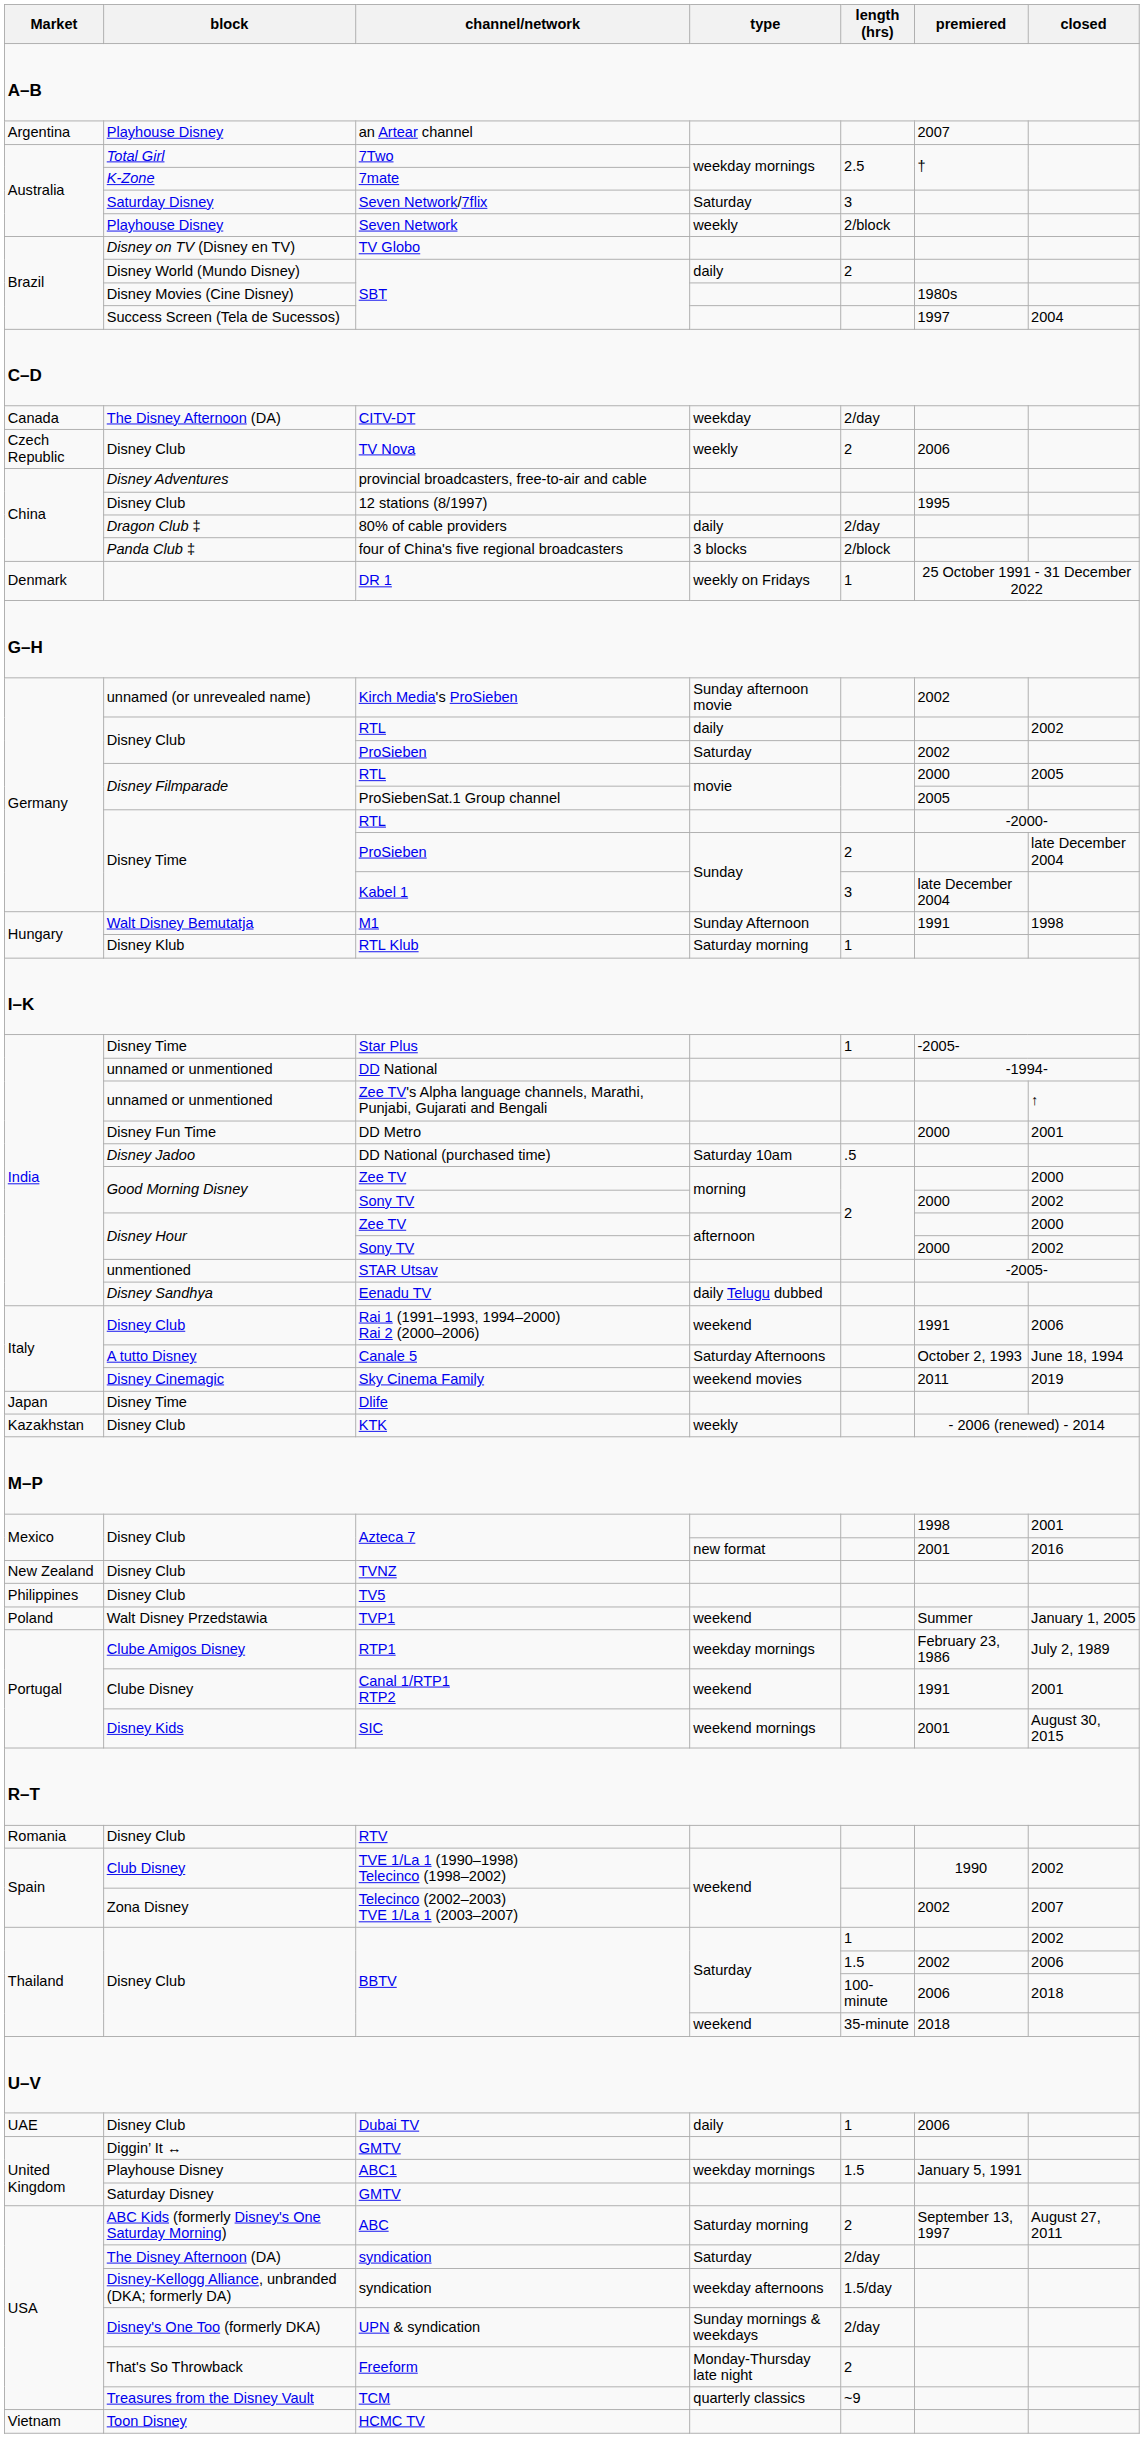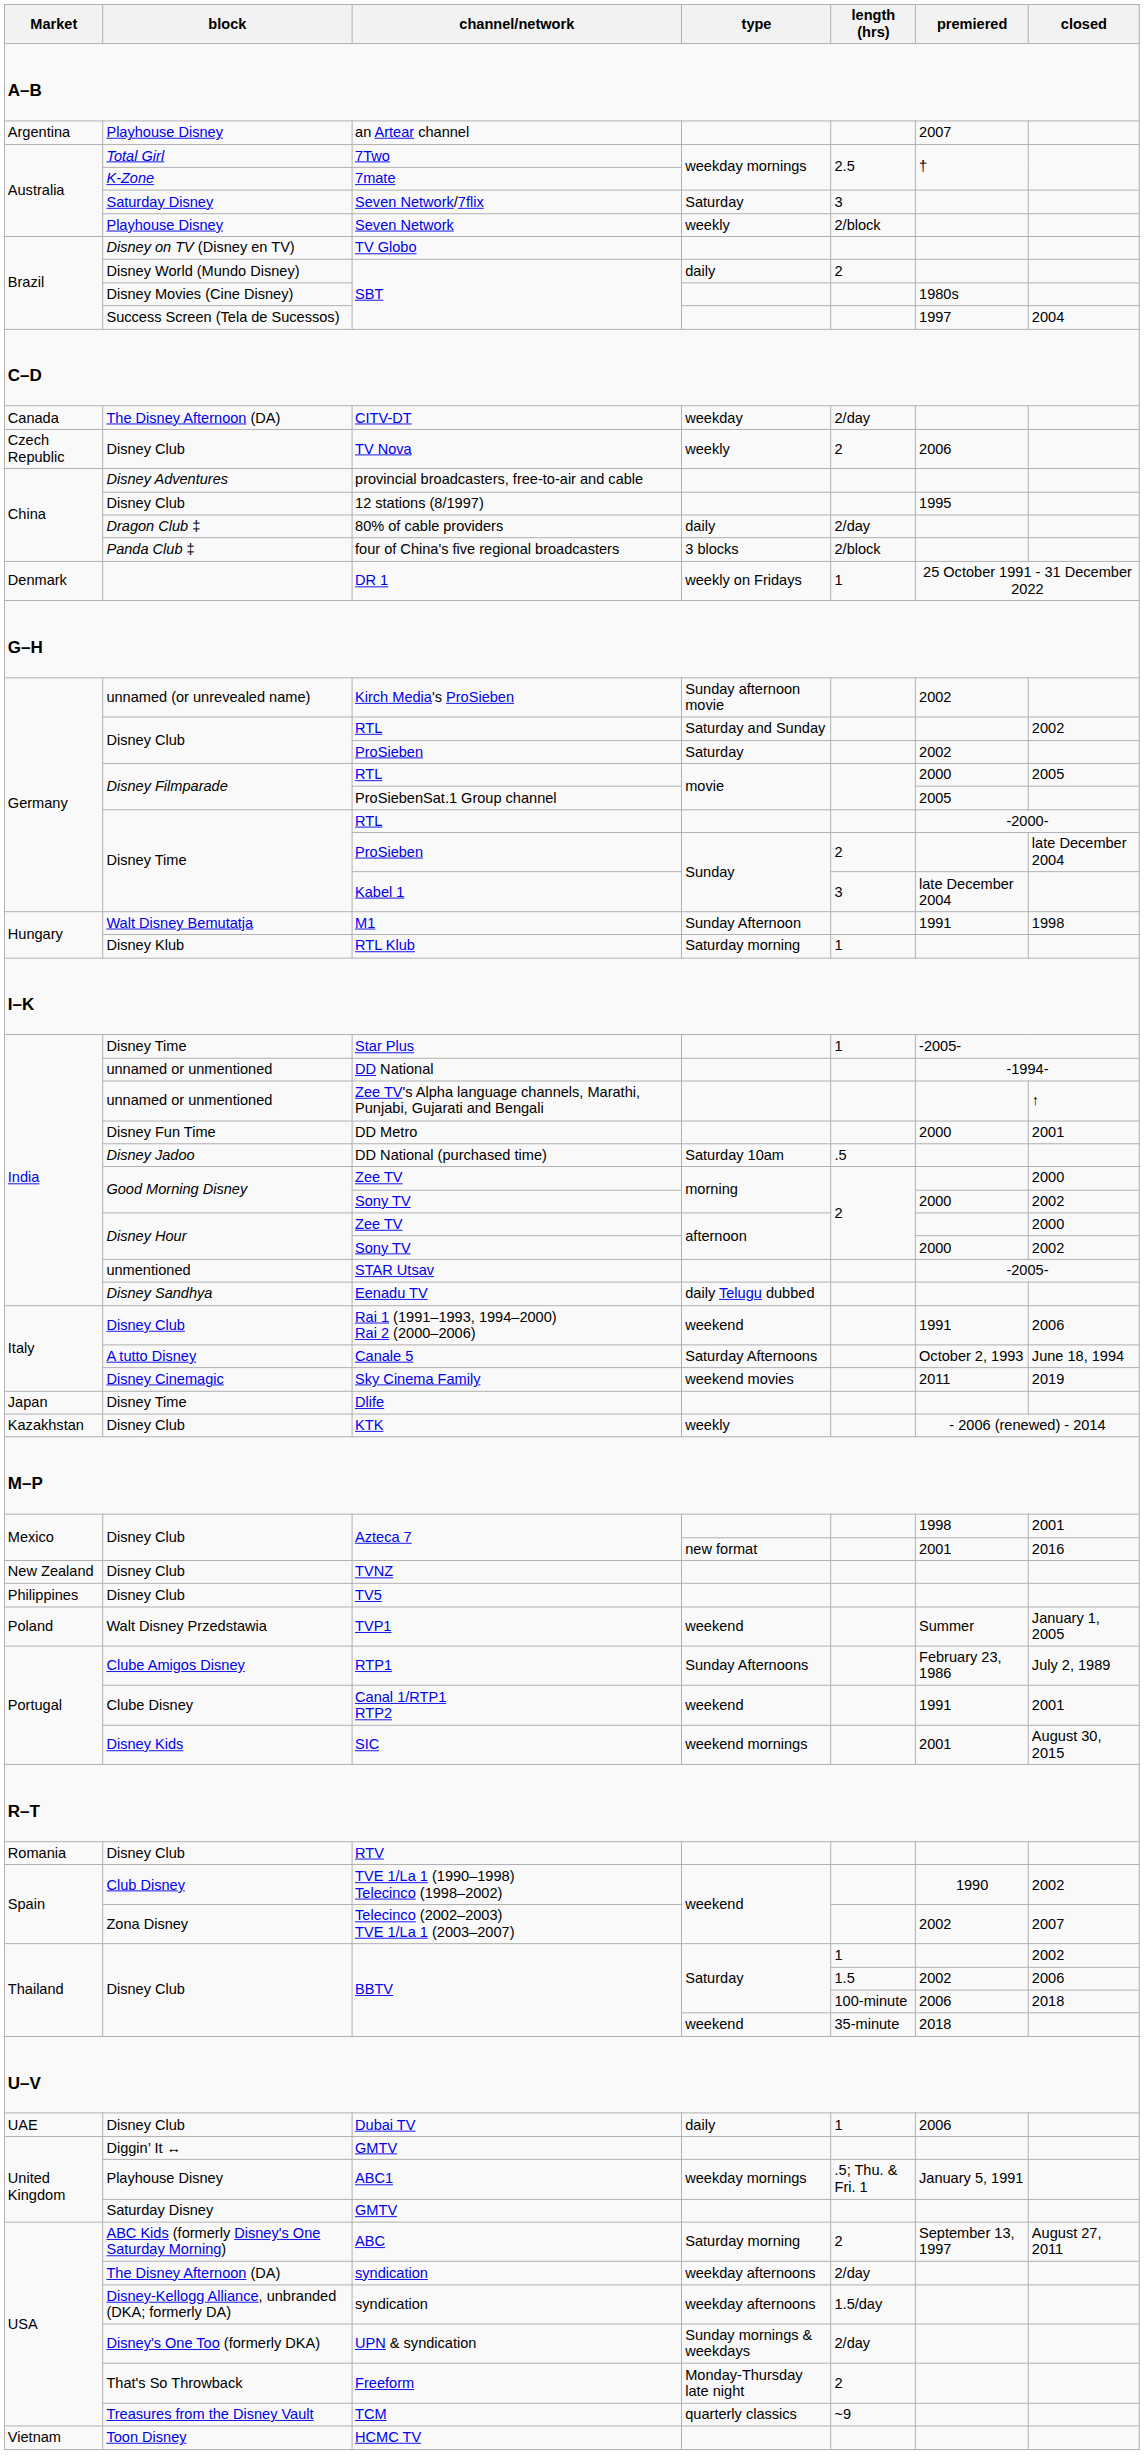(708, 728) daily -> (755, 728) Saturday and Sunday
(754, 1649) weekday mornings -> (747, 1665) Sunday Afternoons
(854, 2171) 1.5 -> (866, 2179) .5; Thu. & Fri. 1
(722, 2256) Saturday -> (750, 2273) weekday afternoons
